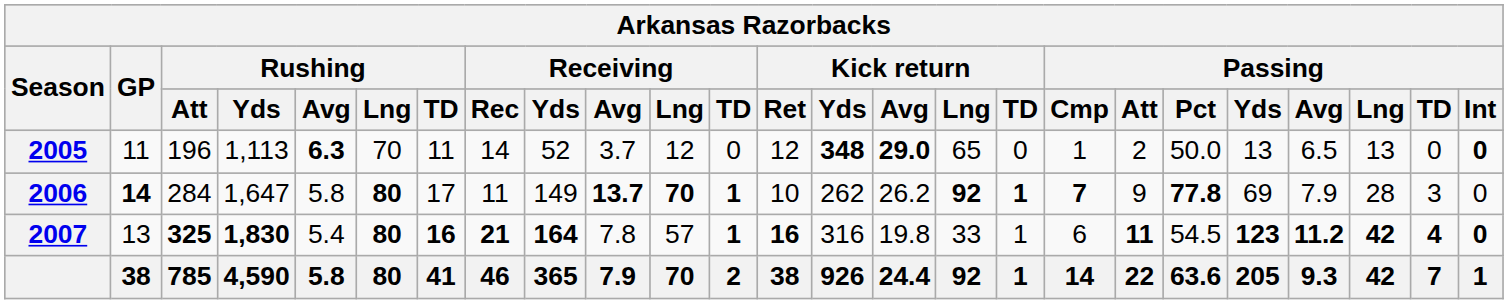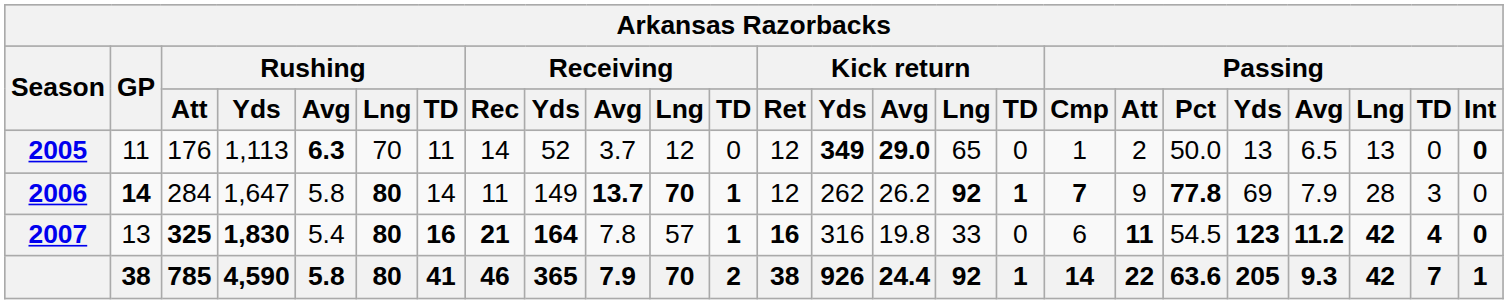(189, 151) 196 -> (189, 151) 176
(842, 151) 348 -> (842, 151) 349
(441, 192) 17 -> (441, 192) 14
(785, 192) 10 -> (785, 192) 12
(1020, 234) 1 -> (1020, 234) 0
